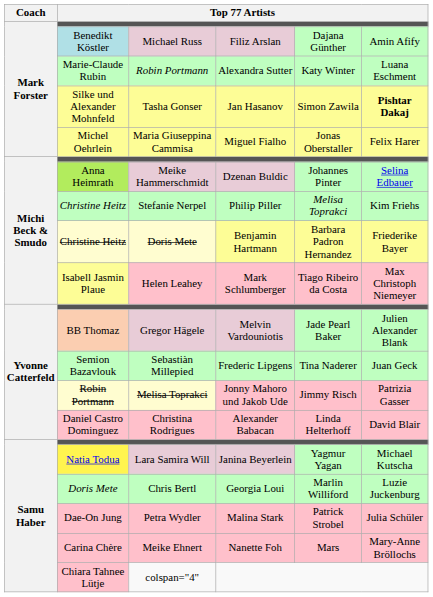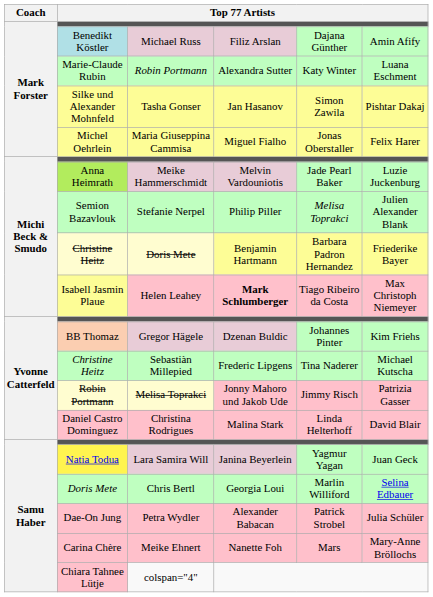(395, 106) bold -> (395, 106) normal
(255, 176) Dzenan Buldic -> (255, 176) Melvin Vardouniotis
(328, 176) Johannes Pinter -> (329, 176) Jade Pearl Baker
(395, 176) Selina Edbauer -> (395, 176) Luzie Juckenburg
(93, 206) Christine Heitz -> (92, 212) Semion Bazavlouk
(395, 206) Kim Friehs -> (395, 212) Julien Alexander Blank
(255, 283) normal -> (255, 295) bold
(255, 330) Melvin Vardouniotis -> (255, 336) Dzenan Buldic
(328, 330) Jade Pearl Baker -> (329, 336) Johannes Pinter
(395, 330) Julien Alexander Blank -> (395, 336) Kim Friehs
(93, 365) Semion Bazavlouk -> (92, 365) Christine Heitz
(395, 365) Juan Geck -> (395, 365) Michael Kutscha
(255, 424) Alexander Babacan -> (255, 424) Malina Stark
(395, 459) Michael Kutscha -> (395, 459) Juan Geck
(395, 488) Luzie Juckenburg -> (395, 488) Selina Edbauer
(255, 518) Malina Stark -> (255, 518) Alexander Babacan
